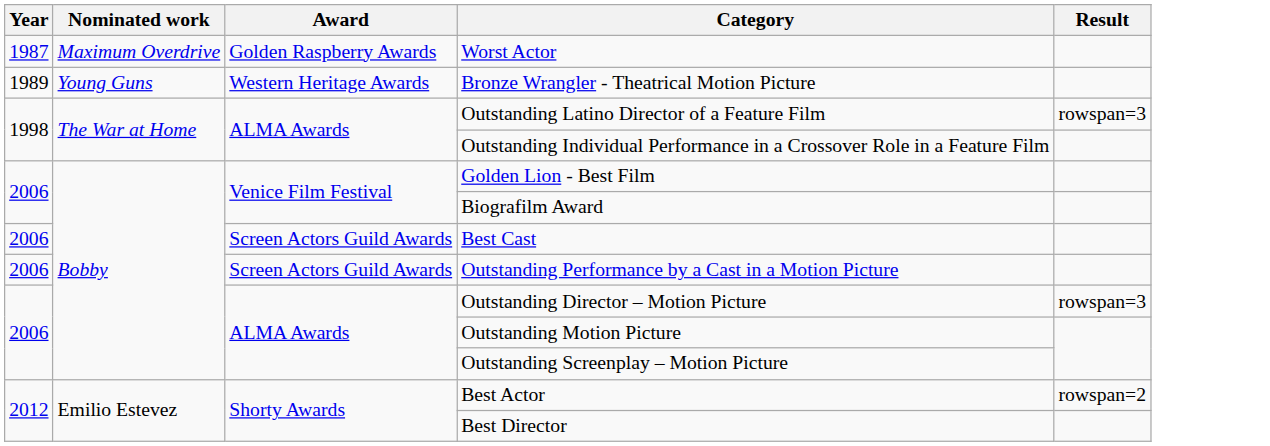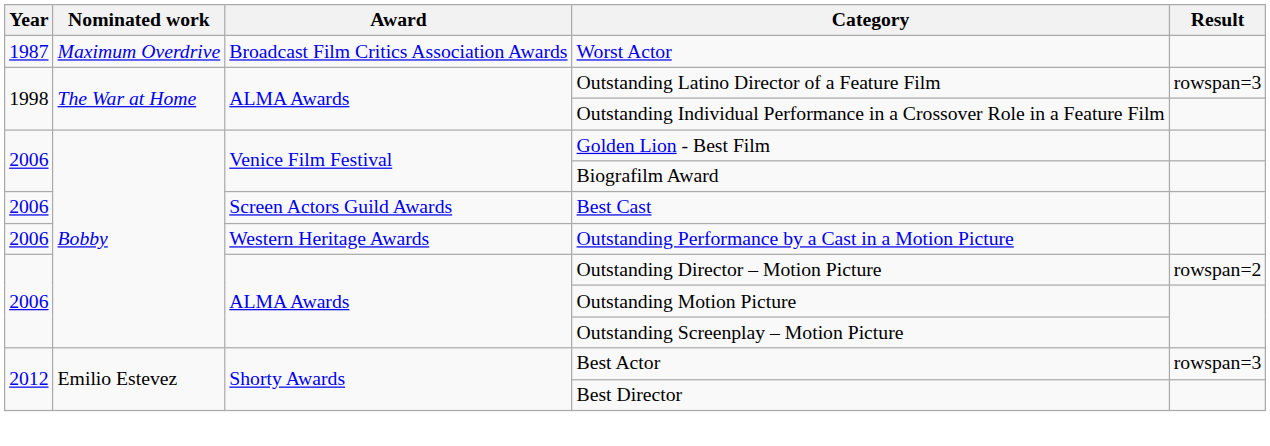(333, 51) Golden Raspberry Awards -> (398, 51) Broadcast Film Critics Association Awards
- row: (638, 82)
(341, 269) Screen Actors Guild Awards -> (329, 238) Western Heritage Awards
(1102, 301) rowspan=3 -> (1218, 269) rowspan=2
(1102, 394) rowspan=2 -> (1218, 363) rowspan=3
